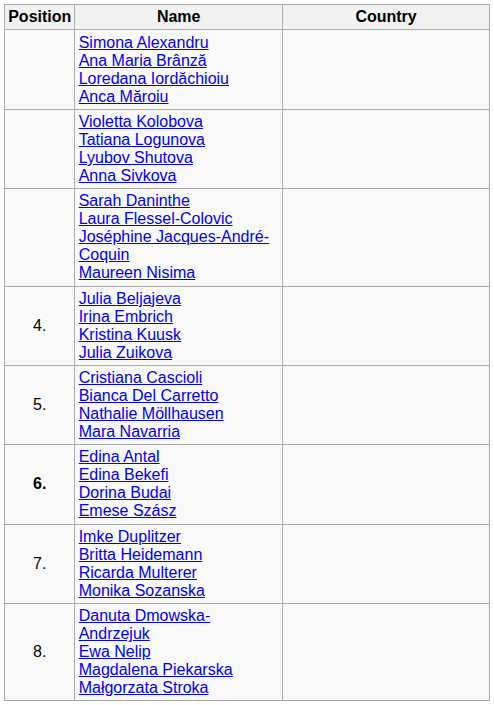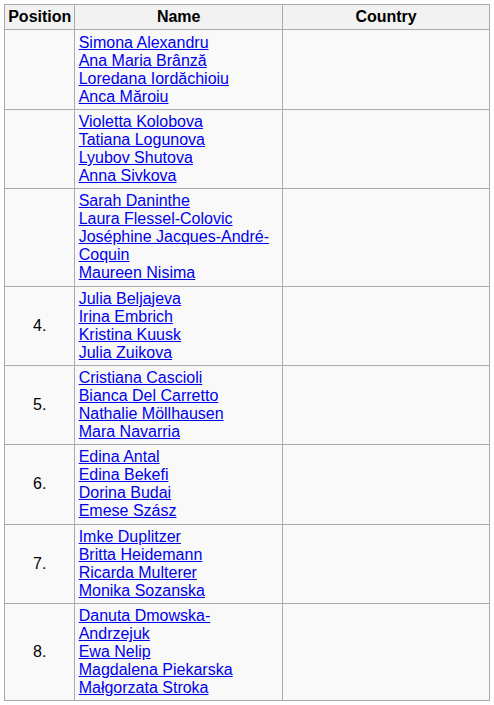(40, 484) bold -> (40, 484) normal
